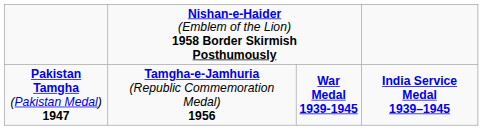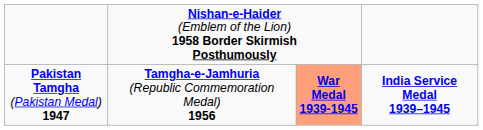(329, 94) no background -> (329, 94) lightsalmon background
